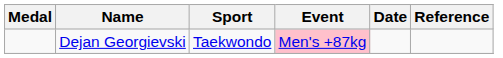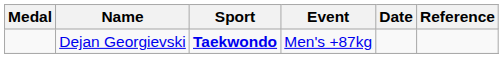(232, 42) normal -> (235, 42) bold
(322, 42) pink background -> (328, 42) no background
